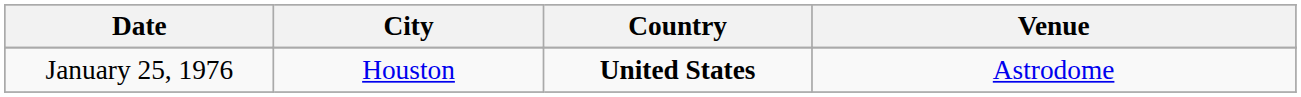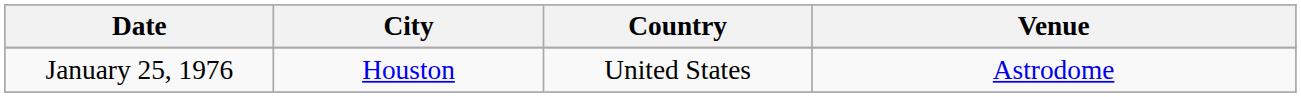(678, 69) bold -> (678, 69) normal
